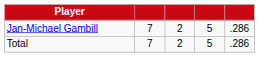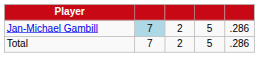(150, 28) no background -> (150, 28) lightblue background
